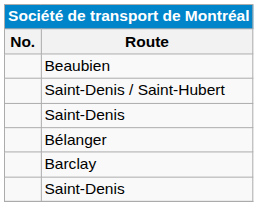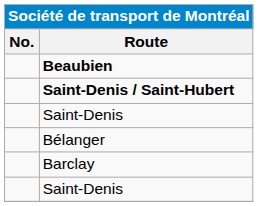(77, 66) normal -> (78, 66) bold
(135, 90) normal -> (138, 90) bold
